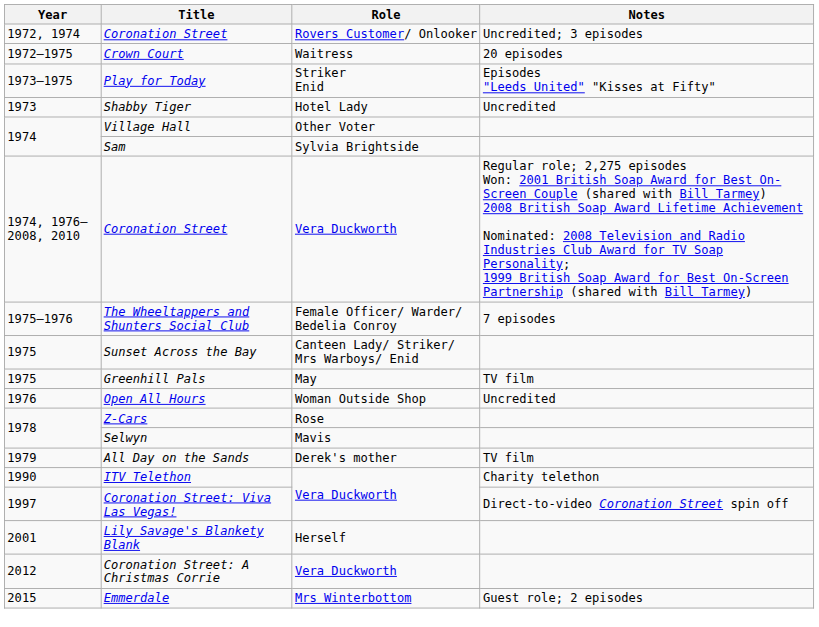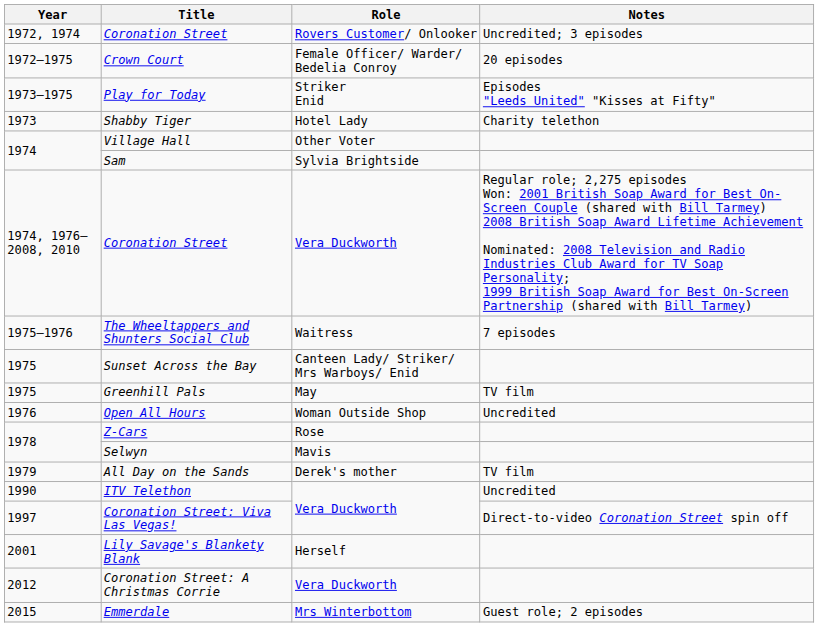(324, 54) Waitress -> (379, 61) Female Officer/ Warder/ Bedelia Conroy
(519, 107) Uncredited -> (541, 121) Charity telethon
(379, 318) Female Officer/ Warder/ Bedelia Conroy -> (324, 332) Waitress
(541, 477) Charity telethon -> (519, 491) Uncredited
